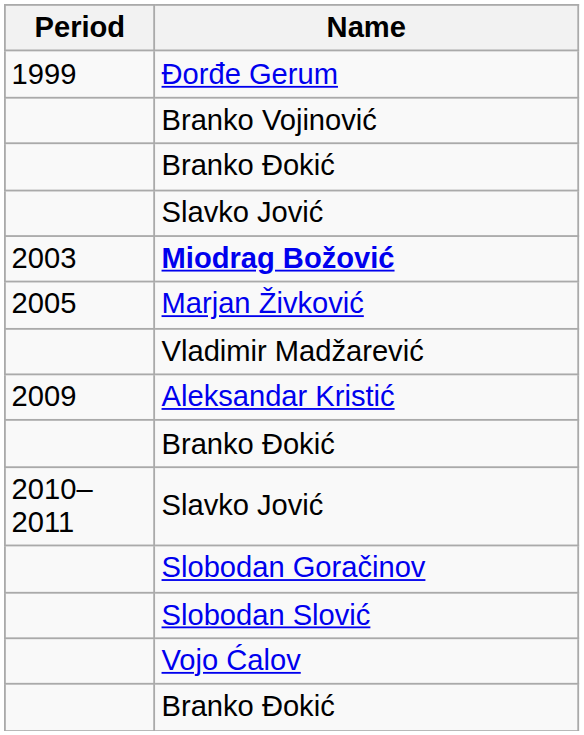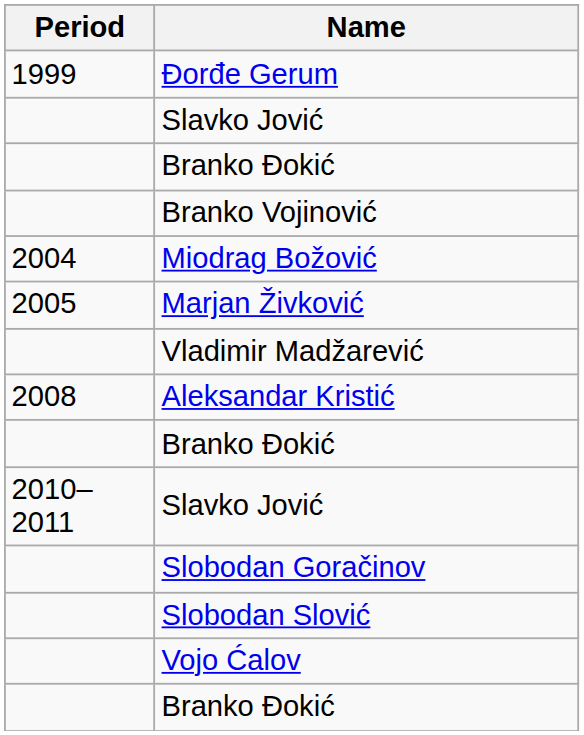(269, 119) Branko Vojinović -> (242, 119) Slavko Jović
(242, 212) Slavko Jović -> (269, 212) Branko Vojinović
(44, 258) 2003 -> (44, 258) 2004
(278, 258) bold -> (269, 258) normal
(44, 397) 2009 -> (44, 397) 2008
